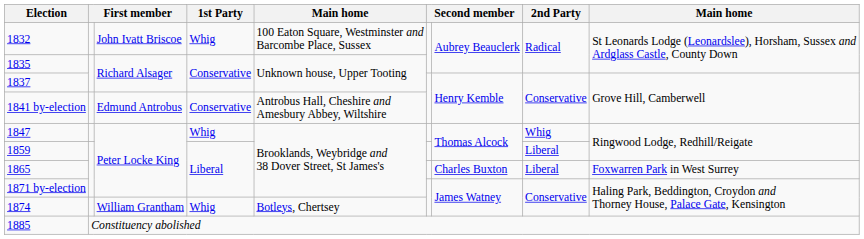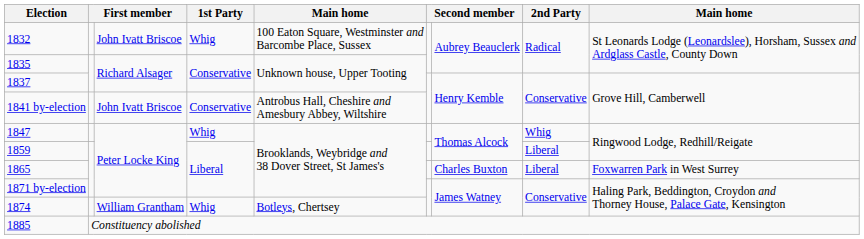(139, 107) Edmund Antrobus -> (139, 107) John Ivatt Briscoe
